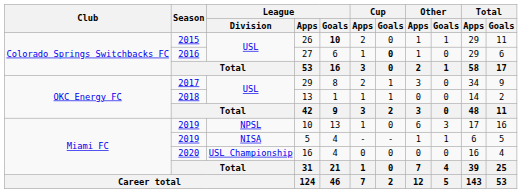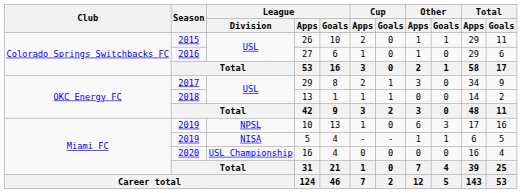(335, 40) bold -> (335, 40) normal
(391, 54) bold -> (391, 54) normal
